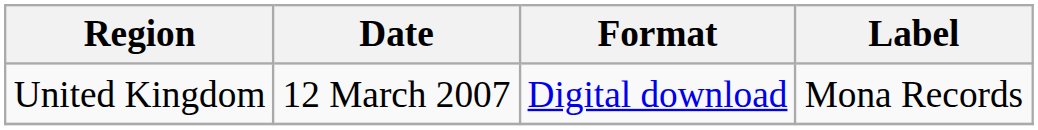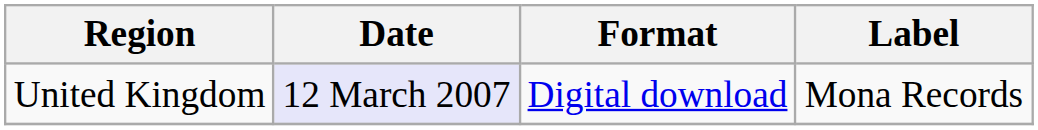(396, 93) no background -> (396, 93) lavender background
